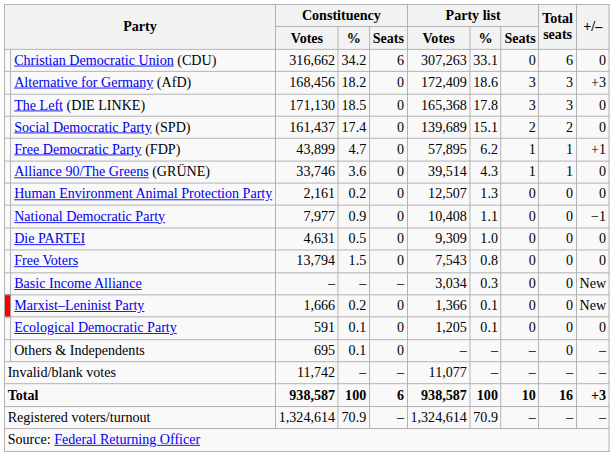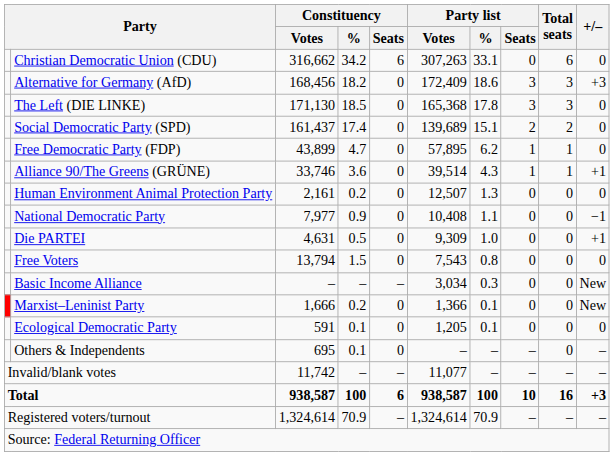(599, 149) +1 -> (603, 149) 0
(603, 171) 0 -> (599, 171) +1
(603, 238) 0 -> (599, 238) +1
